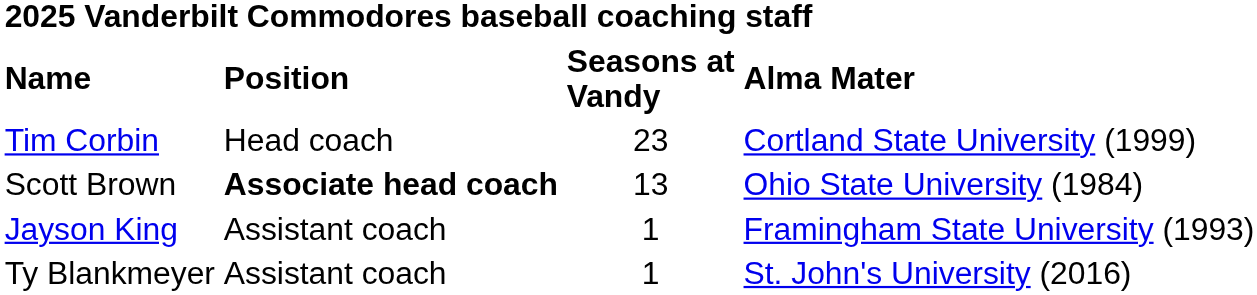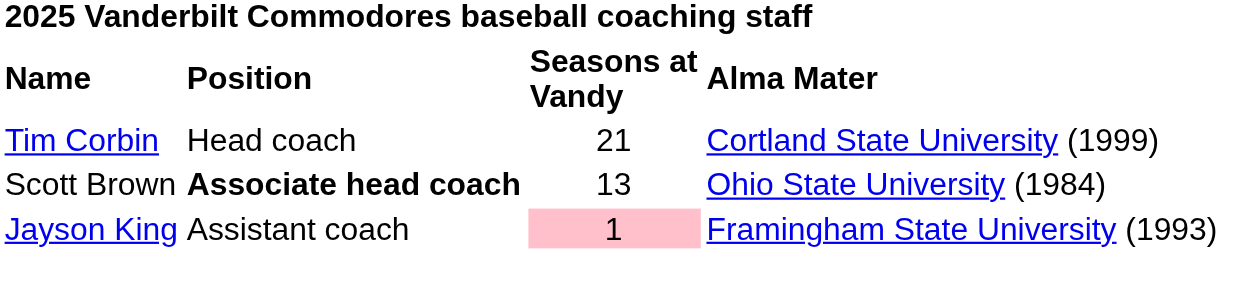(651, 140) 23 -> (614, 140) 21
(651, 228) no background -> (614, 228) pink background
- row: (110, 273)
